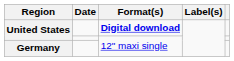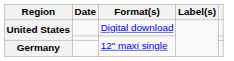(140, 28) bold -> (137, 28) normal
